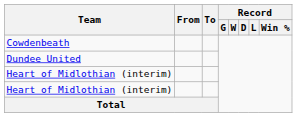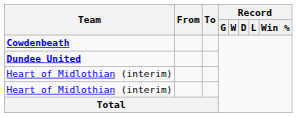(38, 43) normal -> (38, 43) bold
(44, 58) normal -> (44, 58) bold
